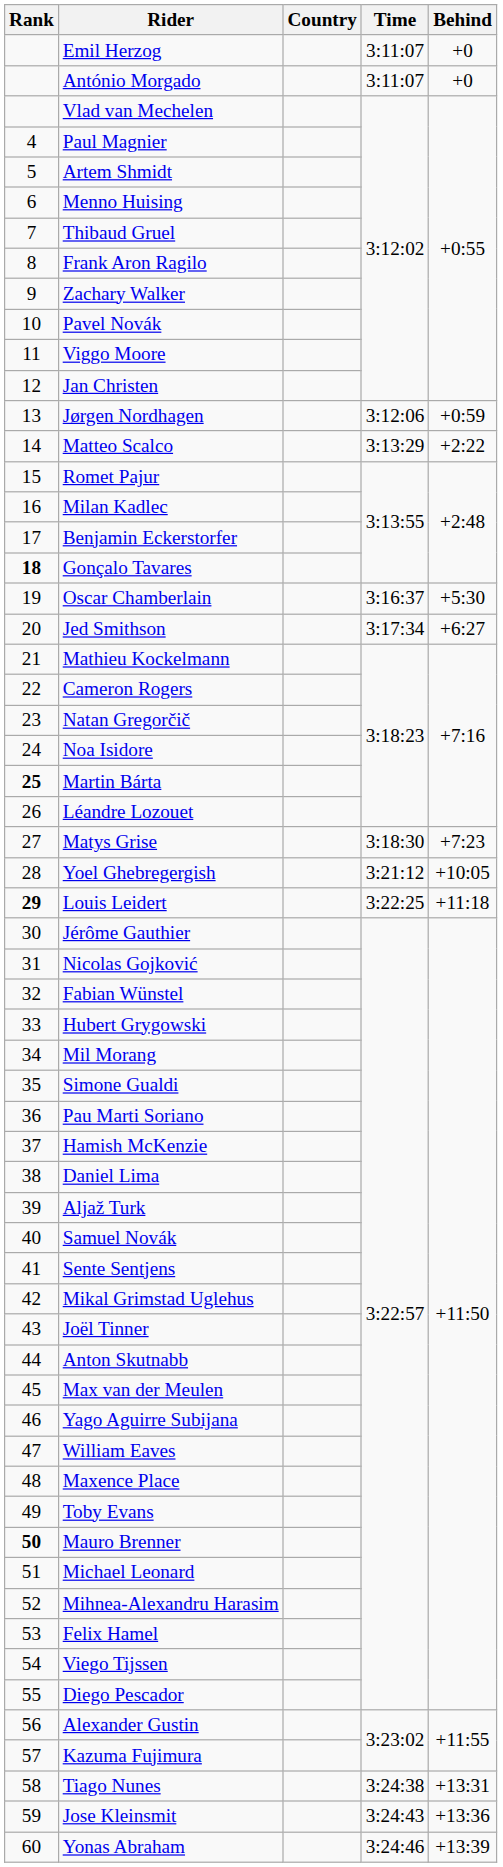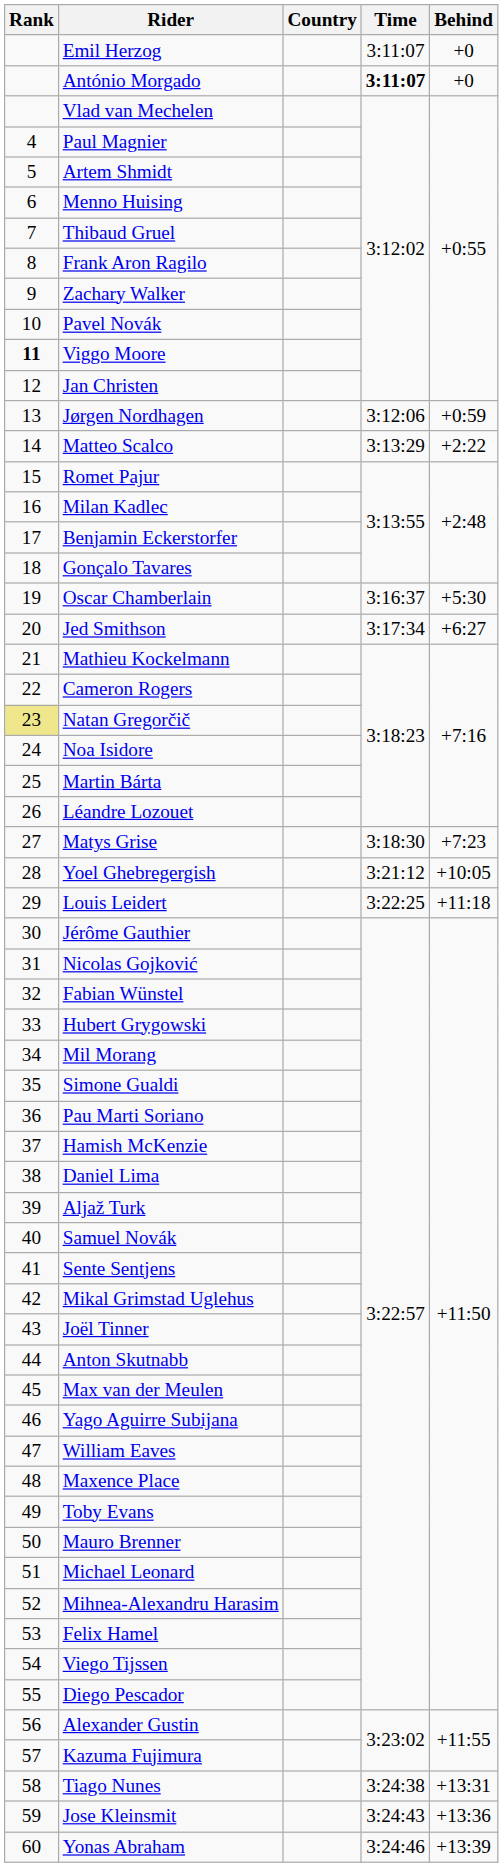(395, 80) normal -> (396, 80) bold
(31, 354) normal -> (31, 354) bold
(31, 567) bold -> (31, 567) normal
(31, 720) no background -> (31, 720) khaki background
(31, 780) bold -> (31, 780) normal
(31, 902) bold -> (31, 902) normal
(31, 1542) bold -> (31, 1542) normal
